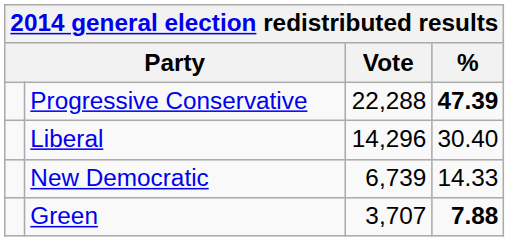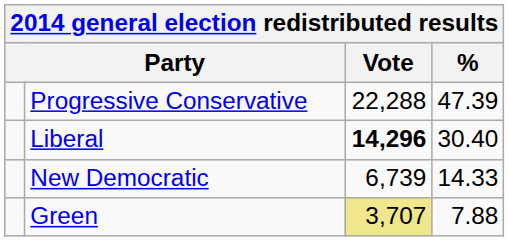(468, 100) bold -> (468, 100) normal
(389, 139) normal -> (389, 139) bold
(396, 216) no background -> (396, 216) khaki background
(475, 216) bold -> (475, 216) normal
